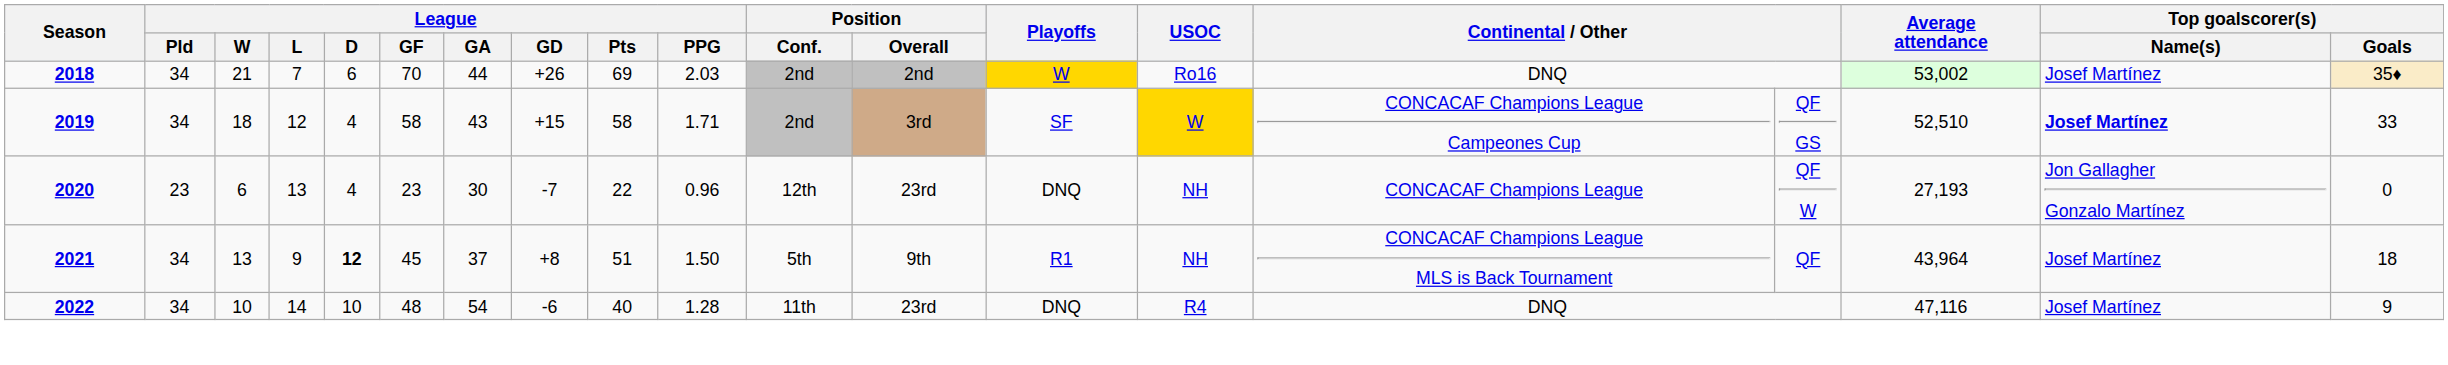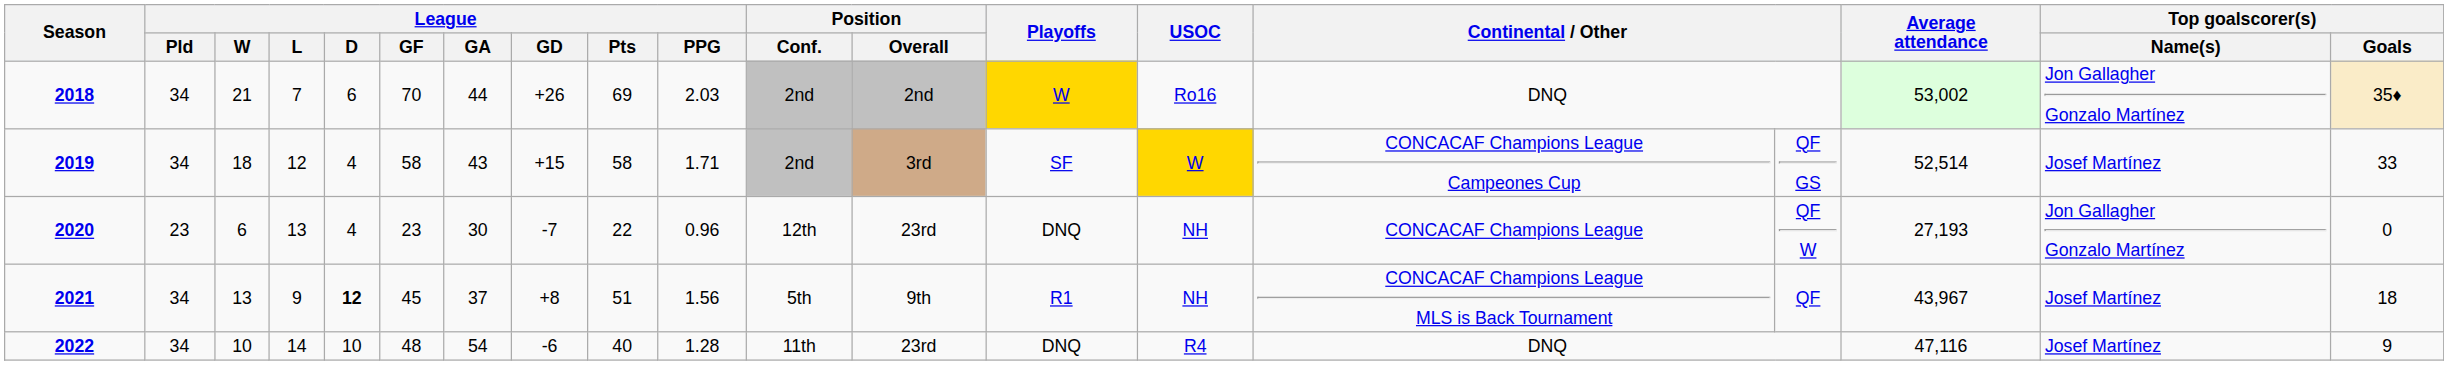(2103, 75) Josef Martínez -> (2186, 95) Jon Gallagher Gonzalo Martínez
(1941, 123) 52,510 -> (1941, 163) 52,514
(2106, 123) bold -> (2103, 163) normal
(702, 258) 1.50 -> (702, 298) 1.56
(1941, 258) 43,964 -> (1941, 298) 43,967
